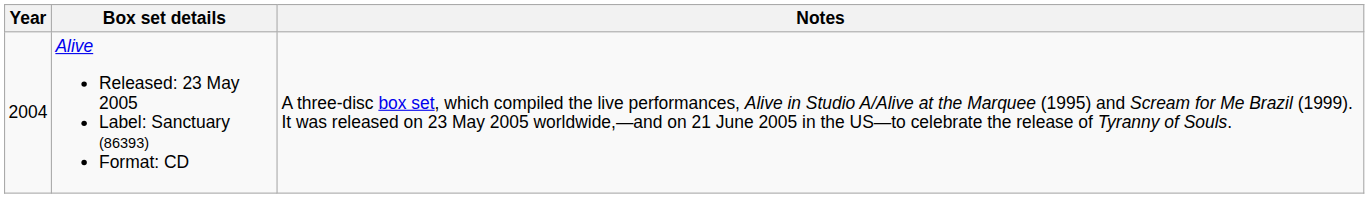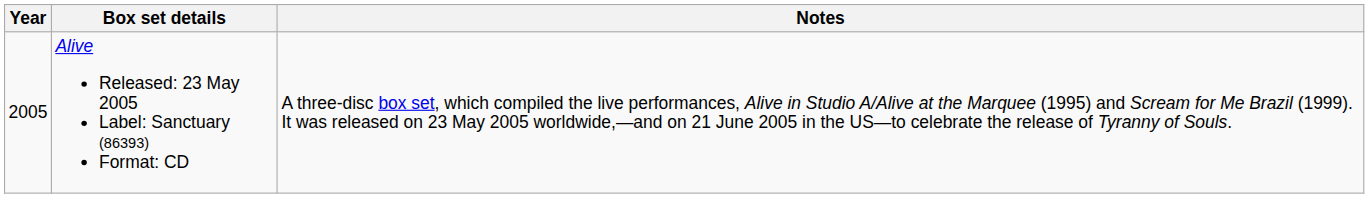(28, 112) 2004 -> (28, 112) 2005
